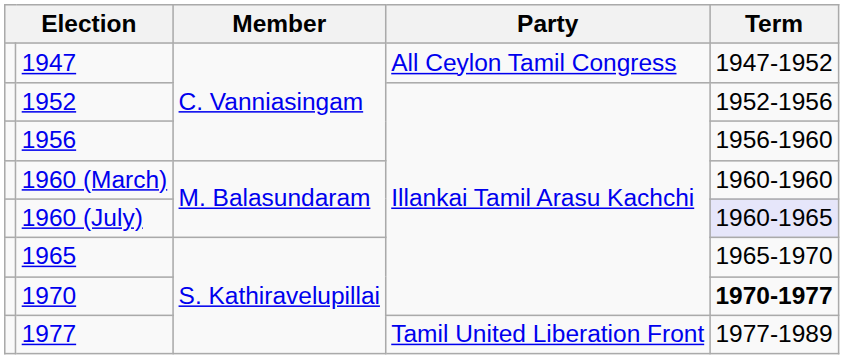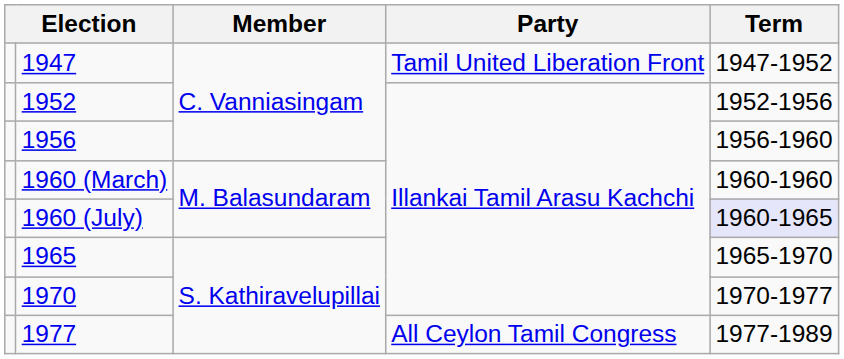(534, 62) All Ceylon Tamil Congress -> (548, 62) Tamil United Liberation Front
(774, 295) bold -> (774, 295) normal
(548, 334) Tamil United Liberation Front -> (534, 334) All Ceylon Tamil Congress
